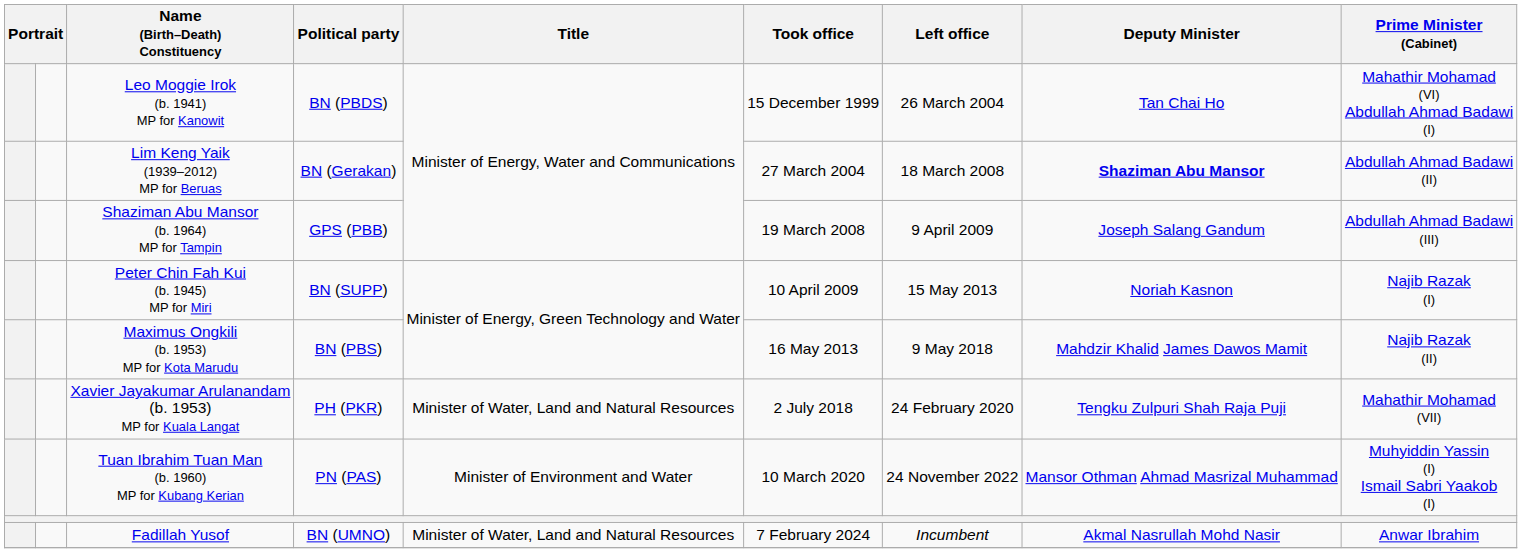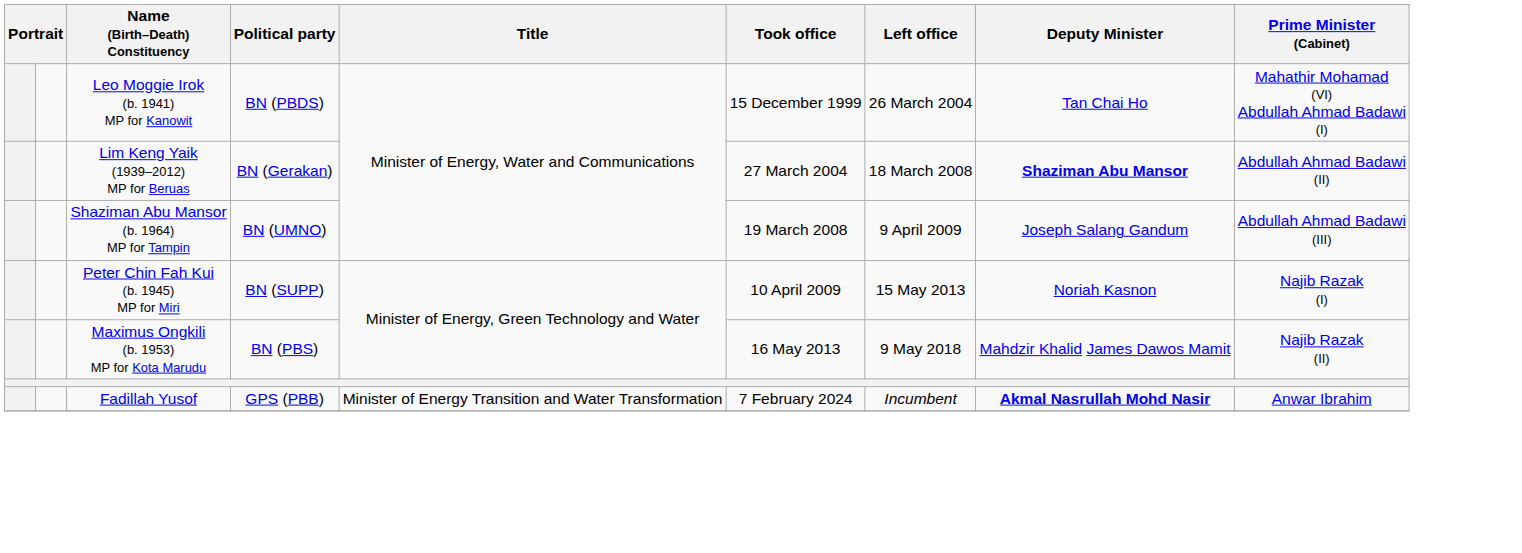(348, 230) GPS (PBB) -> (285, 230) BN (UMNO)
- row: (180, 408)
- row: (180, 477)
(348, 535) BN (UMNO) -> (285, 398) GPS (PBB)
(573, 535) Minister of Water, Land and Natural Resources -> (533, 398) Minister of Energy Transition and Water Transformation
(1182, 535) normal -> (1105, 398) bold
